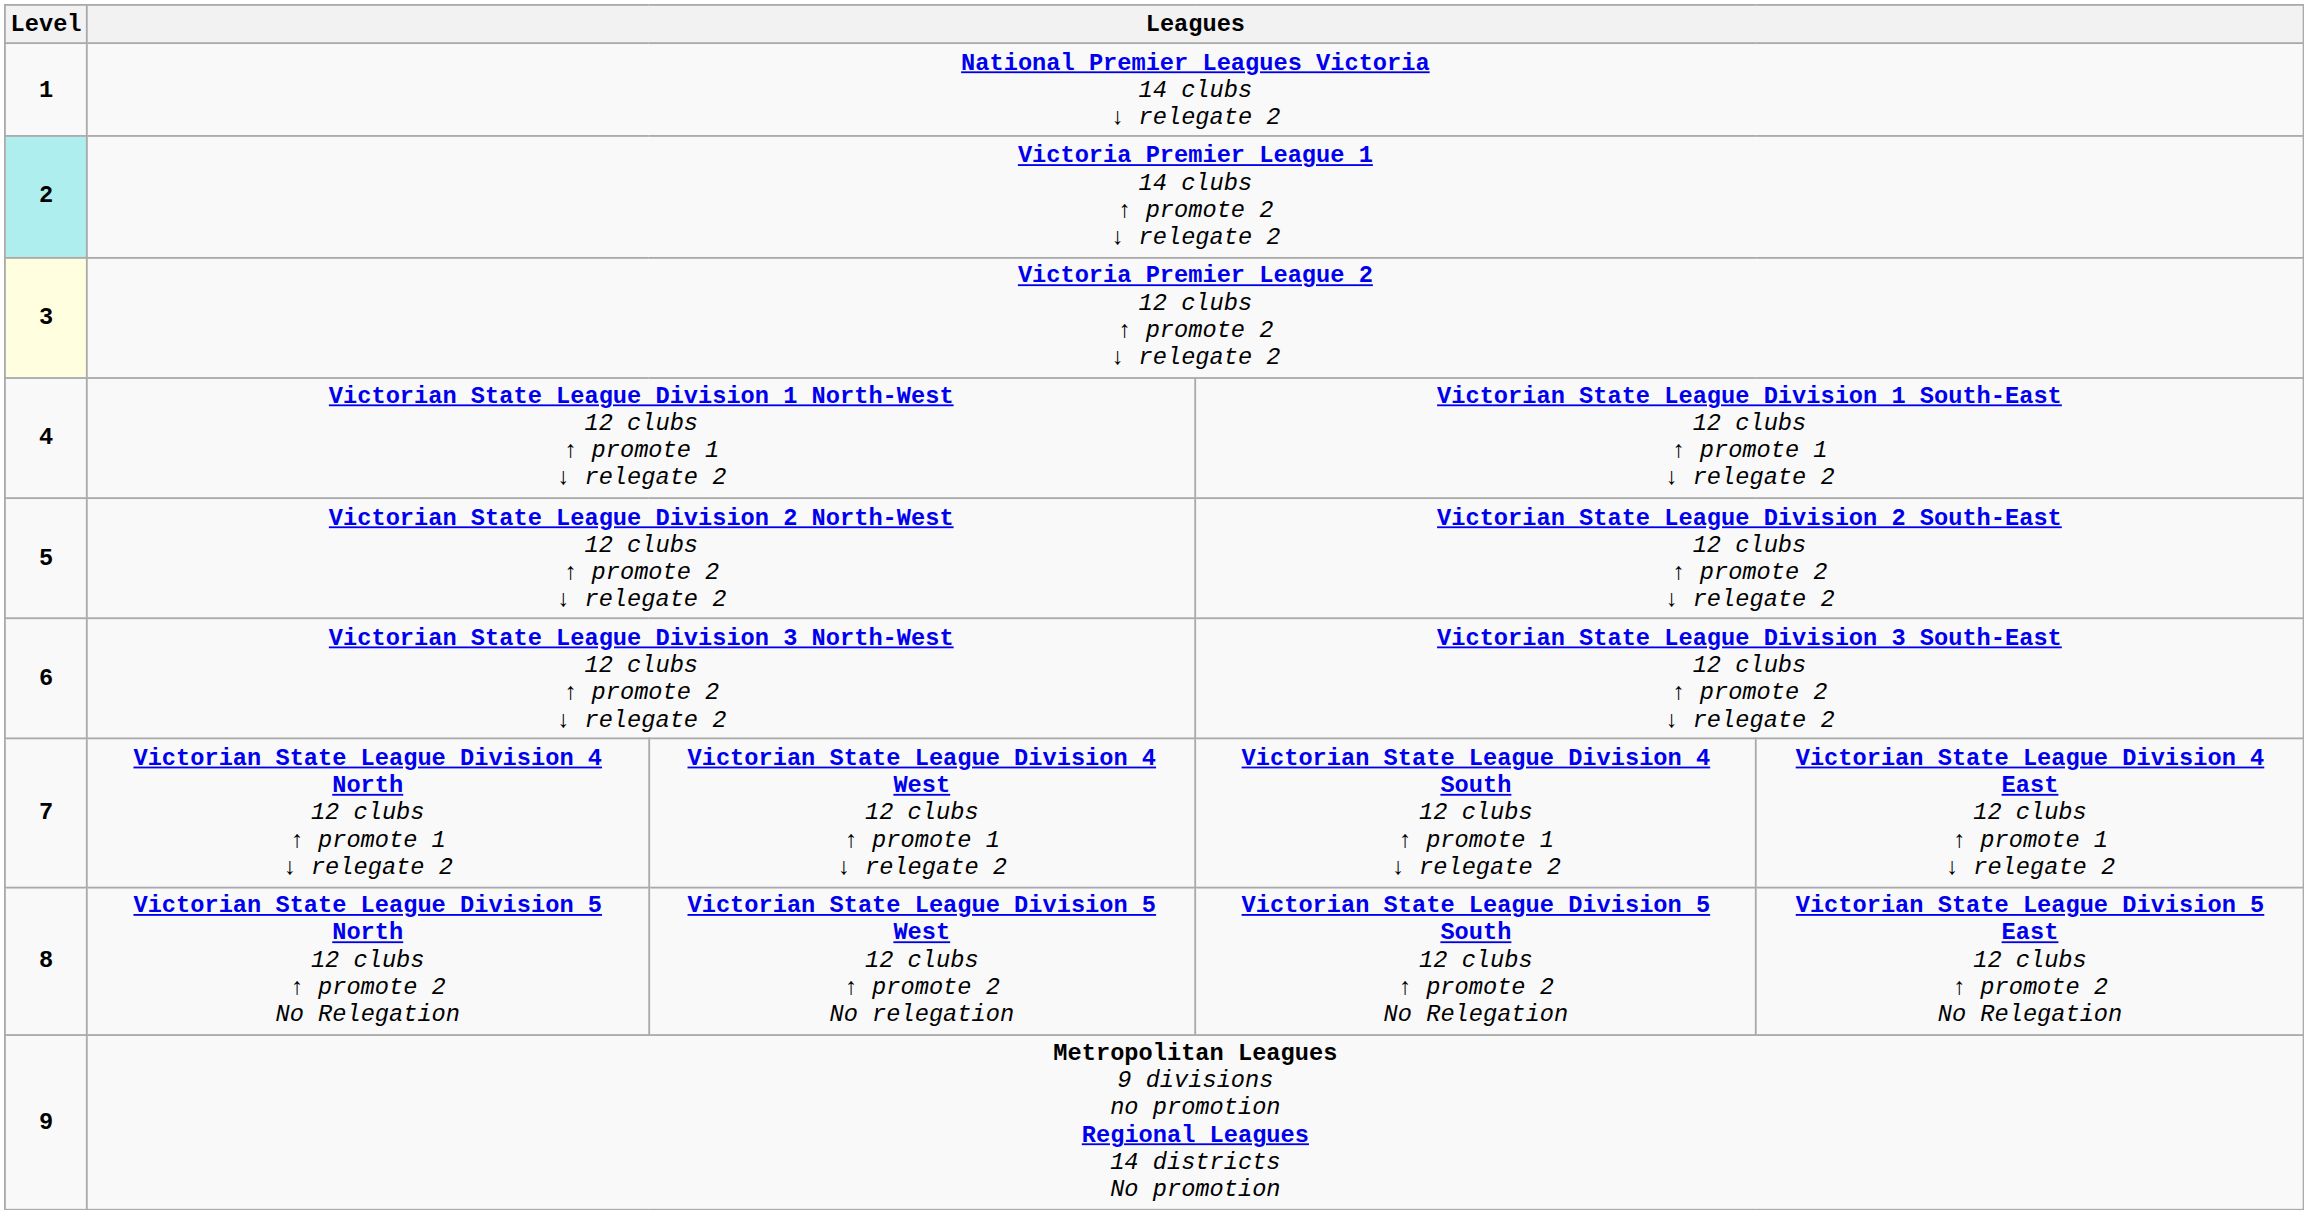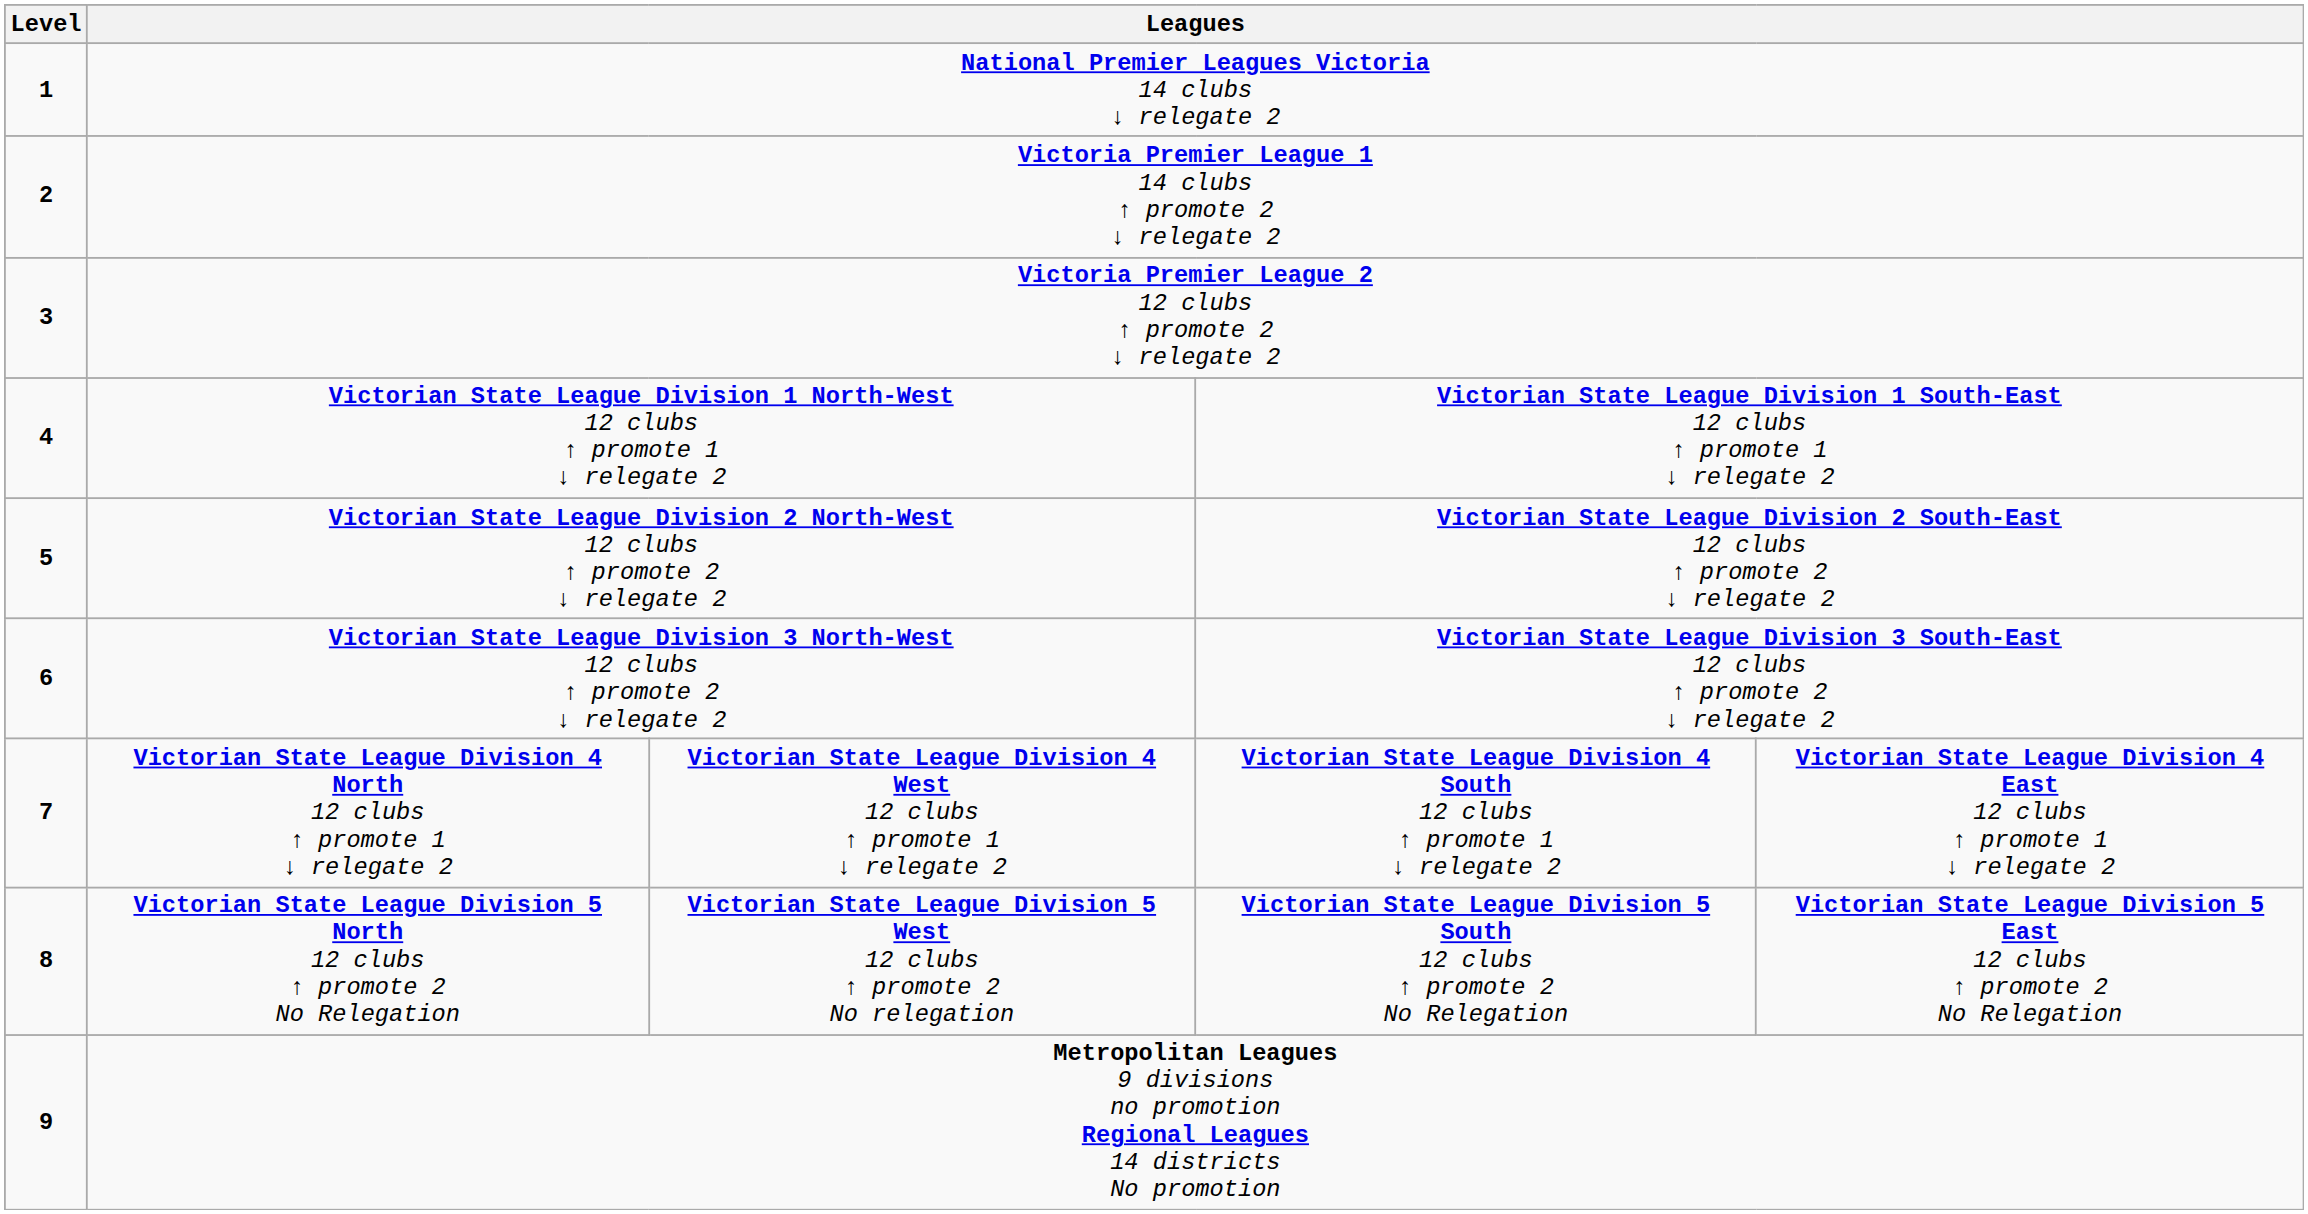(46, 197) paleturquoise background -> (46, 197) no background
(46, 317) lightyellow background -> (46, 317) no background
